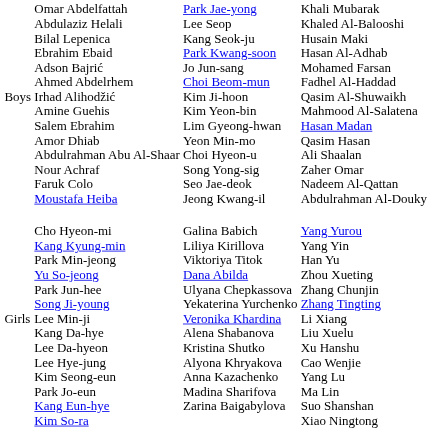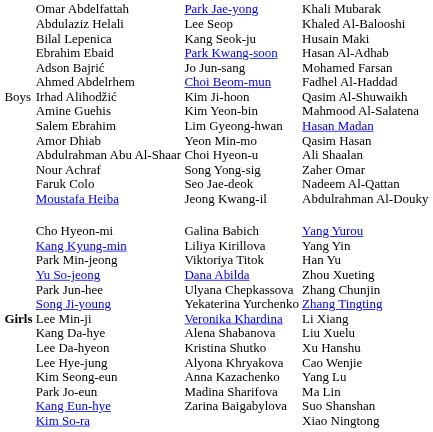(17, 318) normal -> (18, 318) bold
